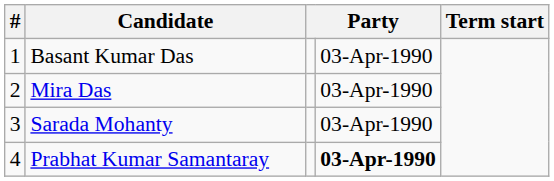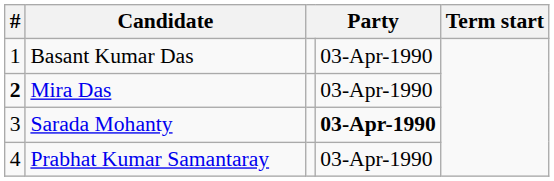(15, 90) normal -> (15, 90) bold
(376, 124) normal -> (378, 124) bold
(378, 158) bold -> (376, 158) normal
